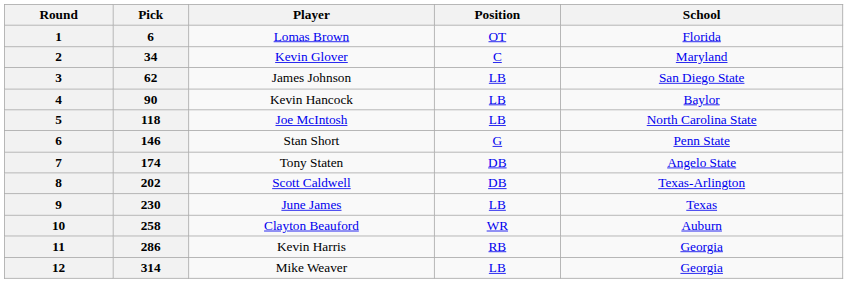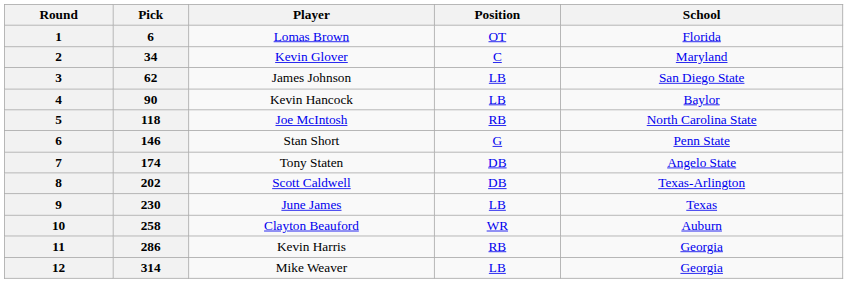(497, 120) LB -> (497, 120) RB
